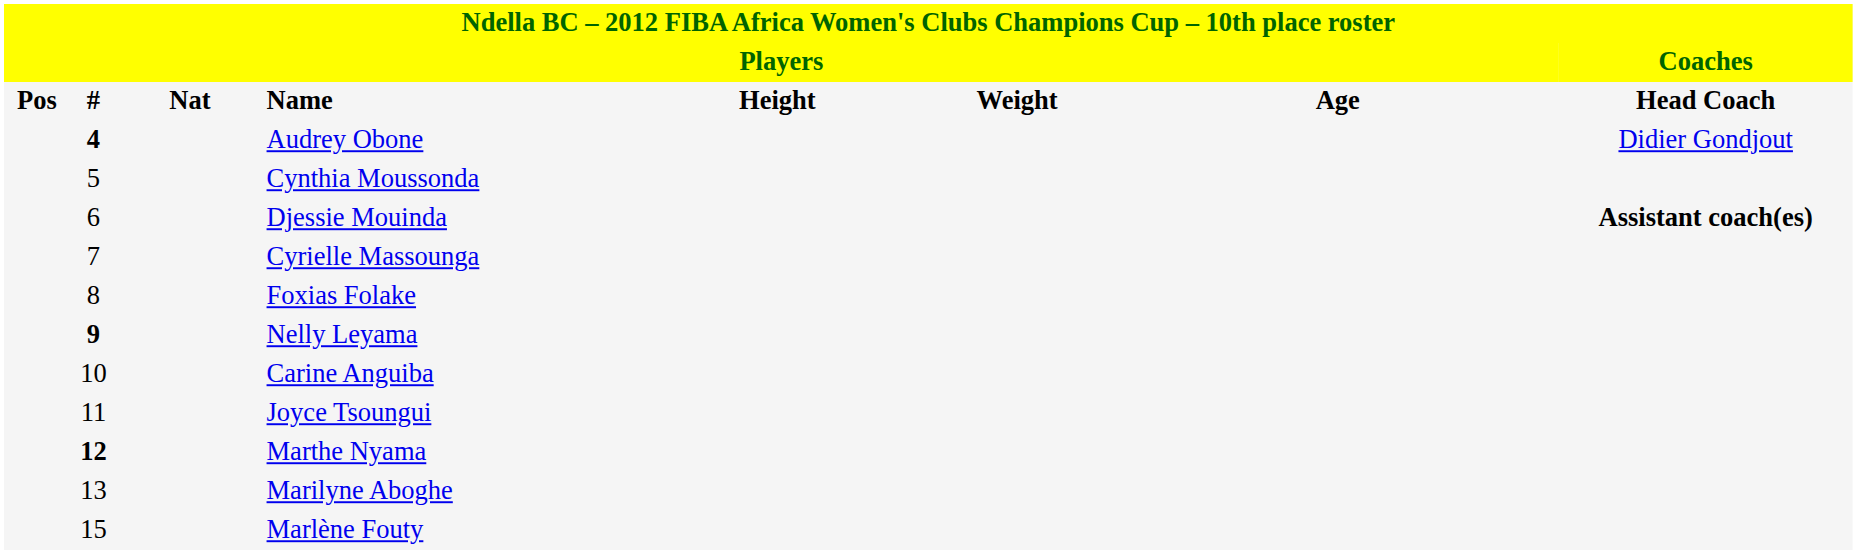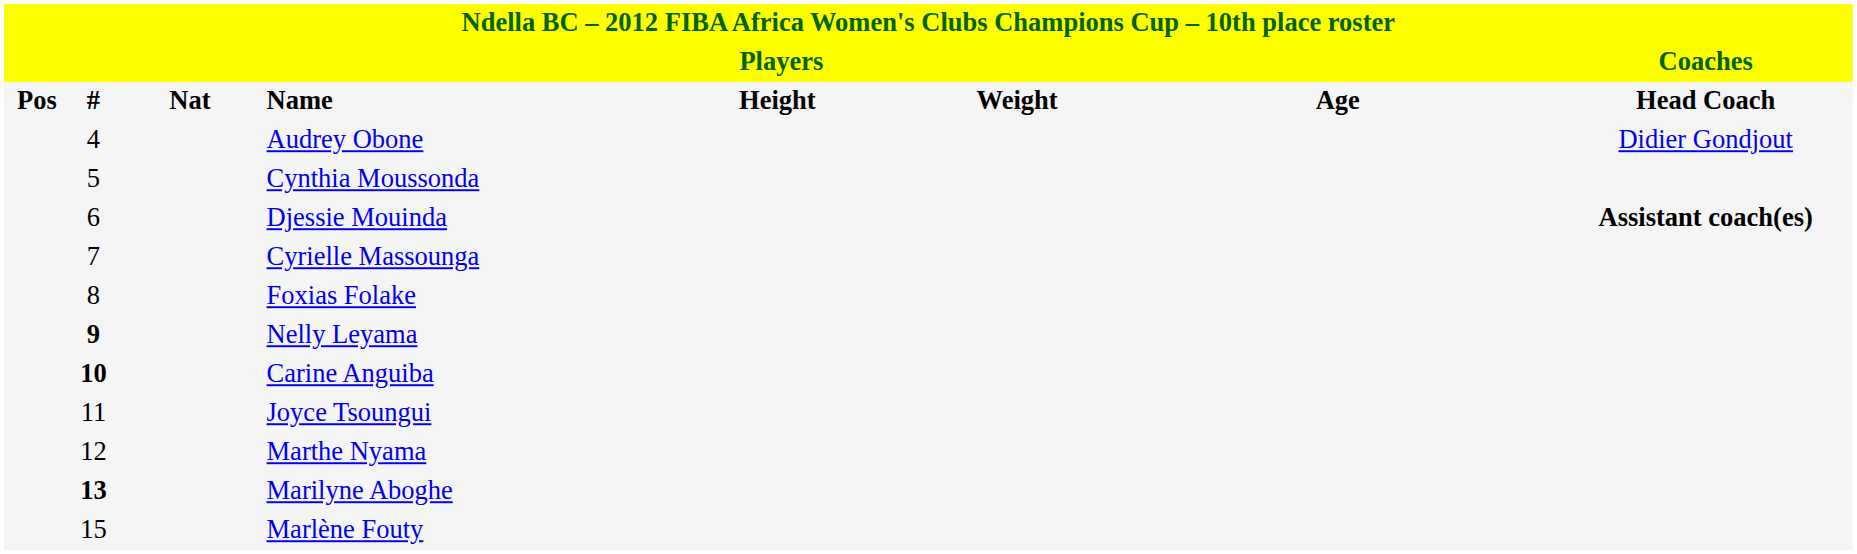(93, 140) bold -> (93, 140) normal
(93, 374) normal -> (93, 374) bold
(93, 452) bold -> (93, 452) normal
(93, 491) normal -> (93, 491) bold
